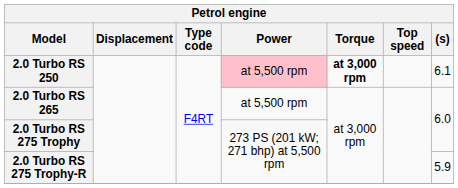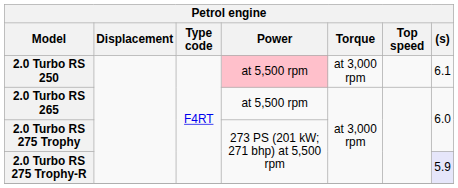(355, 71) bold -> (355, 71) normal
(443, 167) no background -> (443, 167) lavender background
